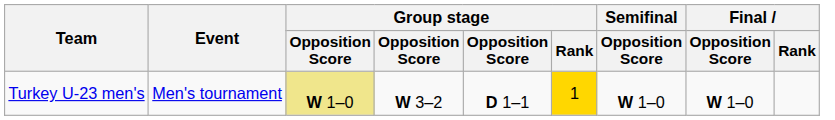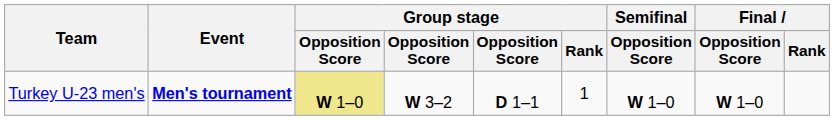(217, 94) normal -> (222, 94) bold
(574, 94) gold background -> (584, 94) no background
